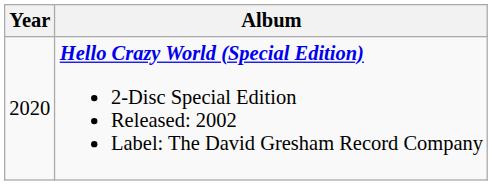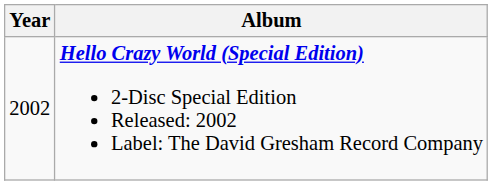(30, 108) 2020 -> (30, 108) 2002
